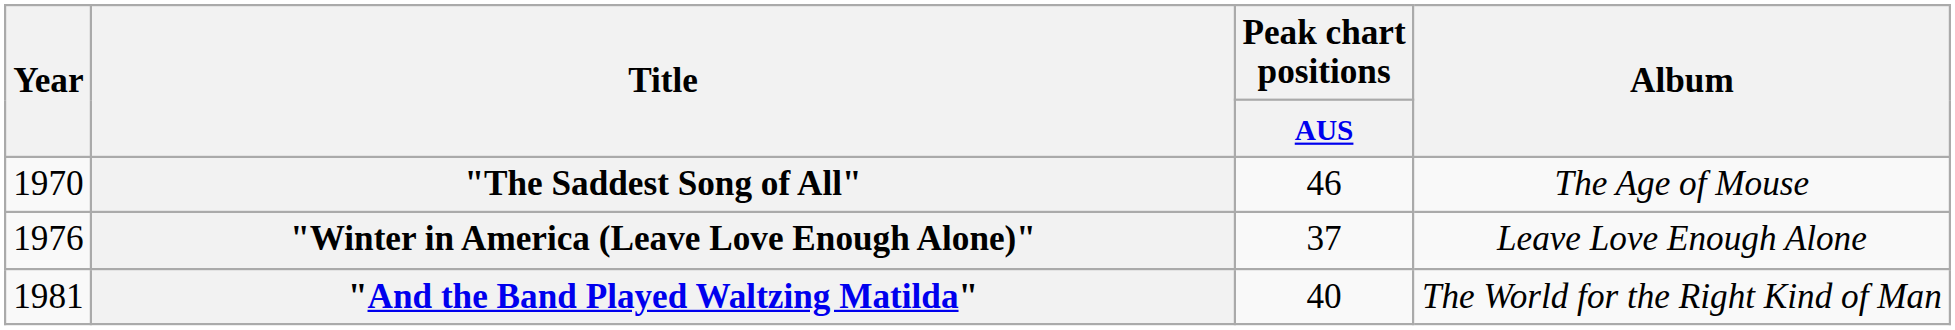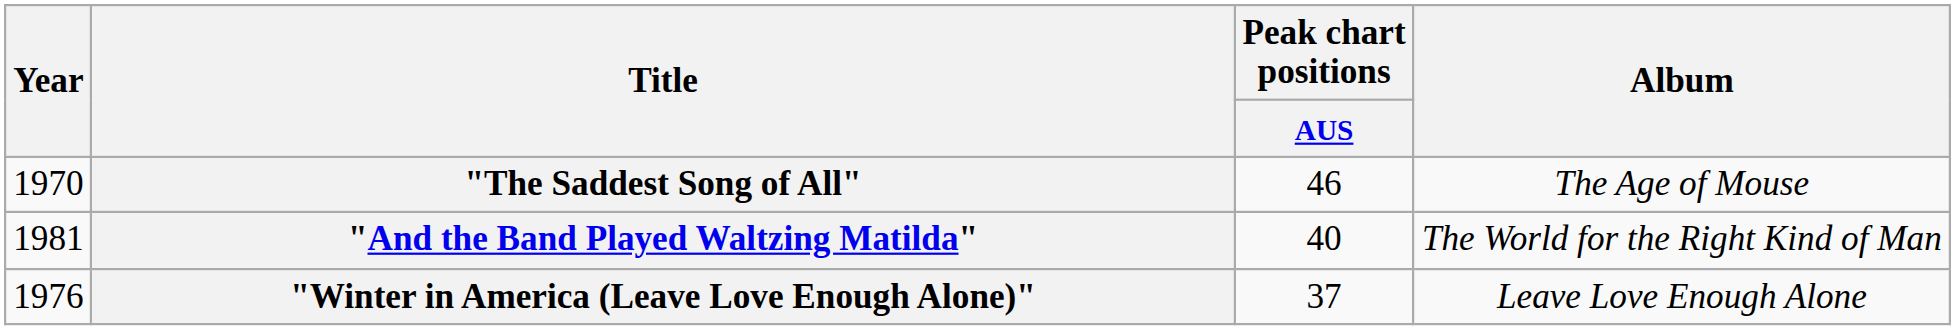rows swapped: (663, 239) <-> (663, 295)
